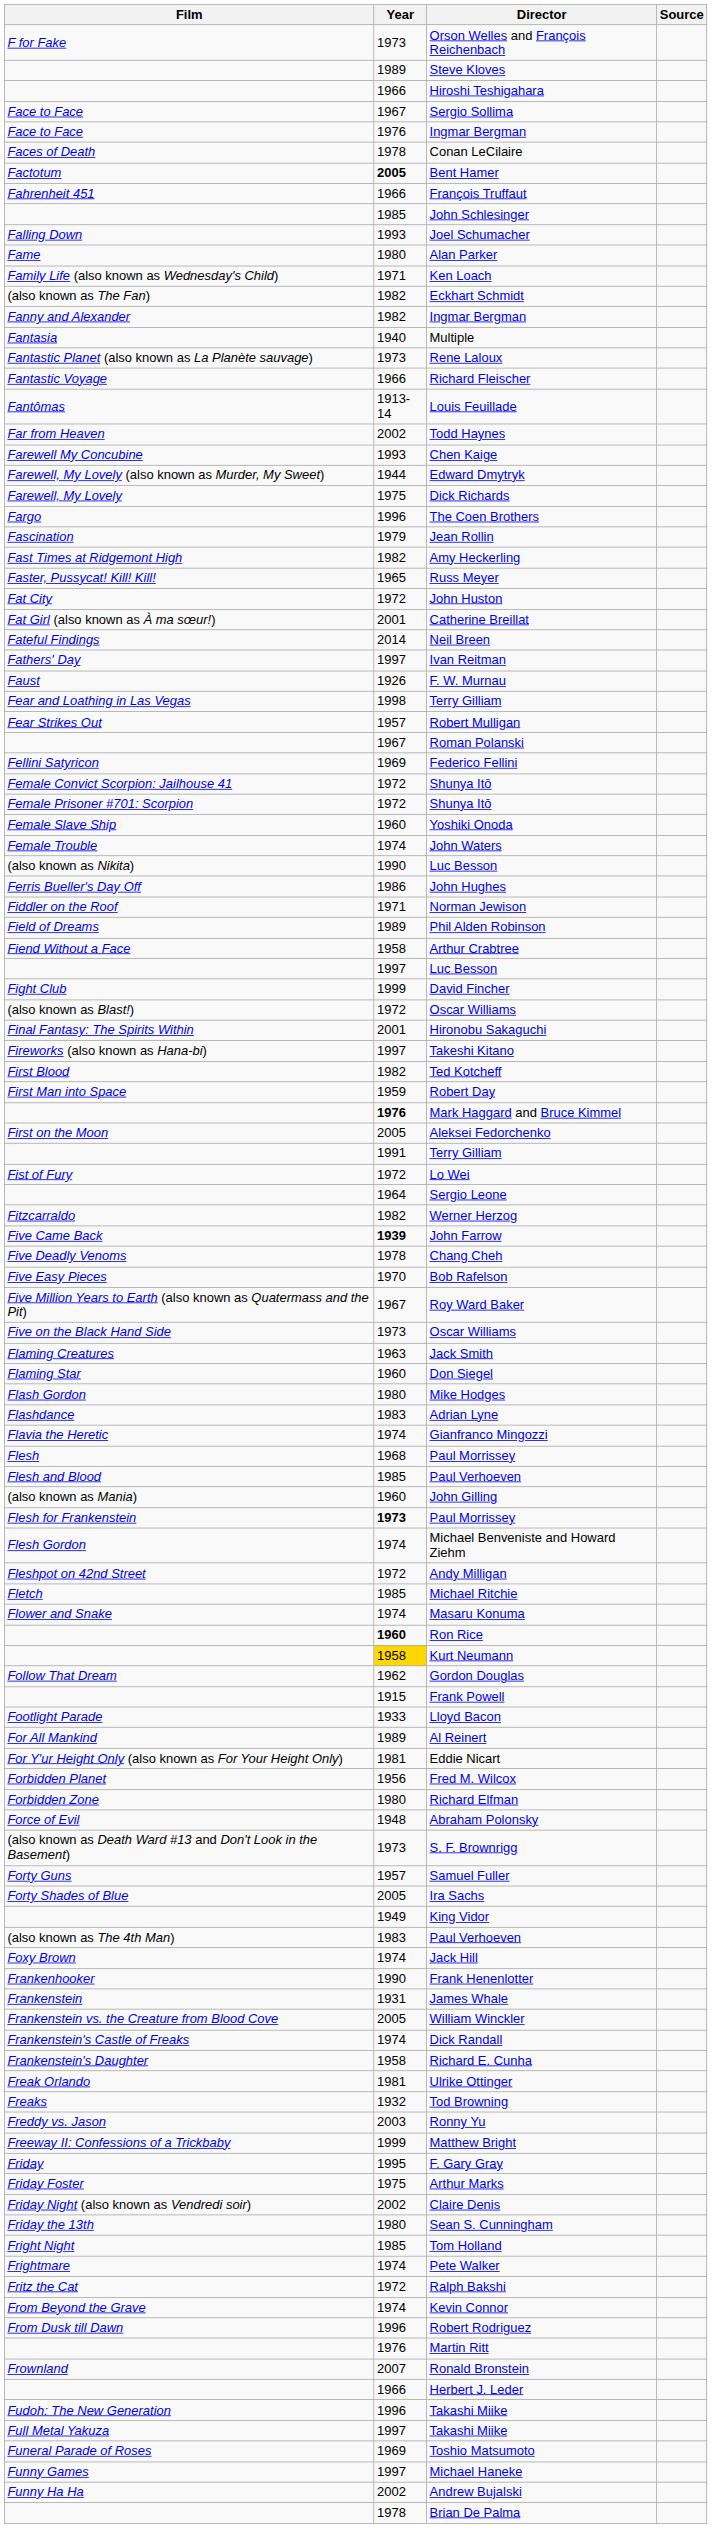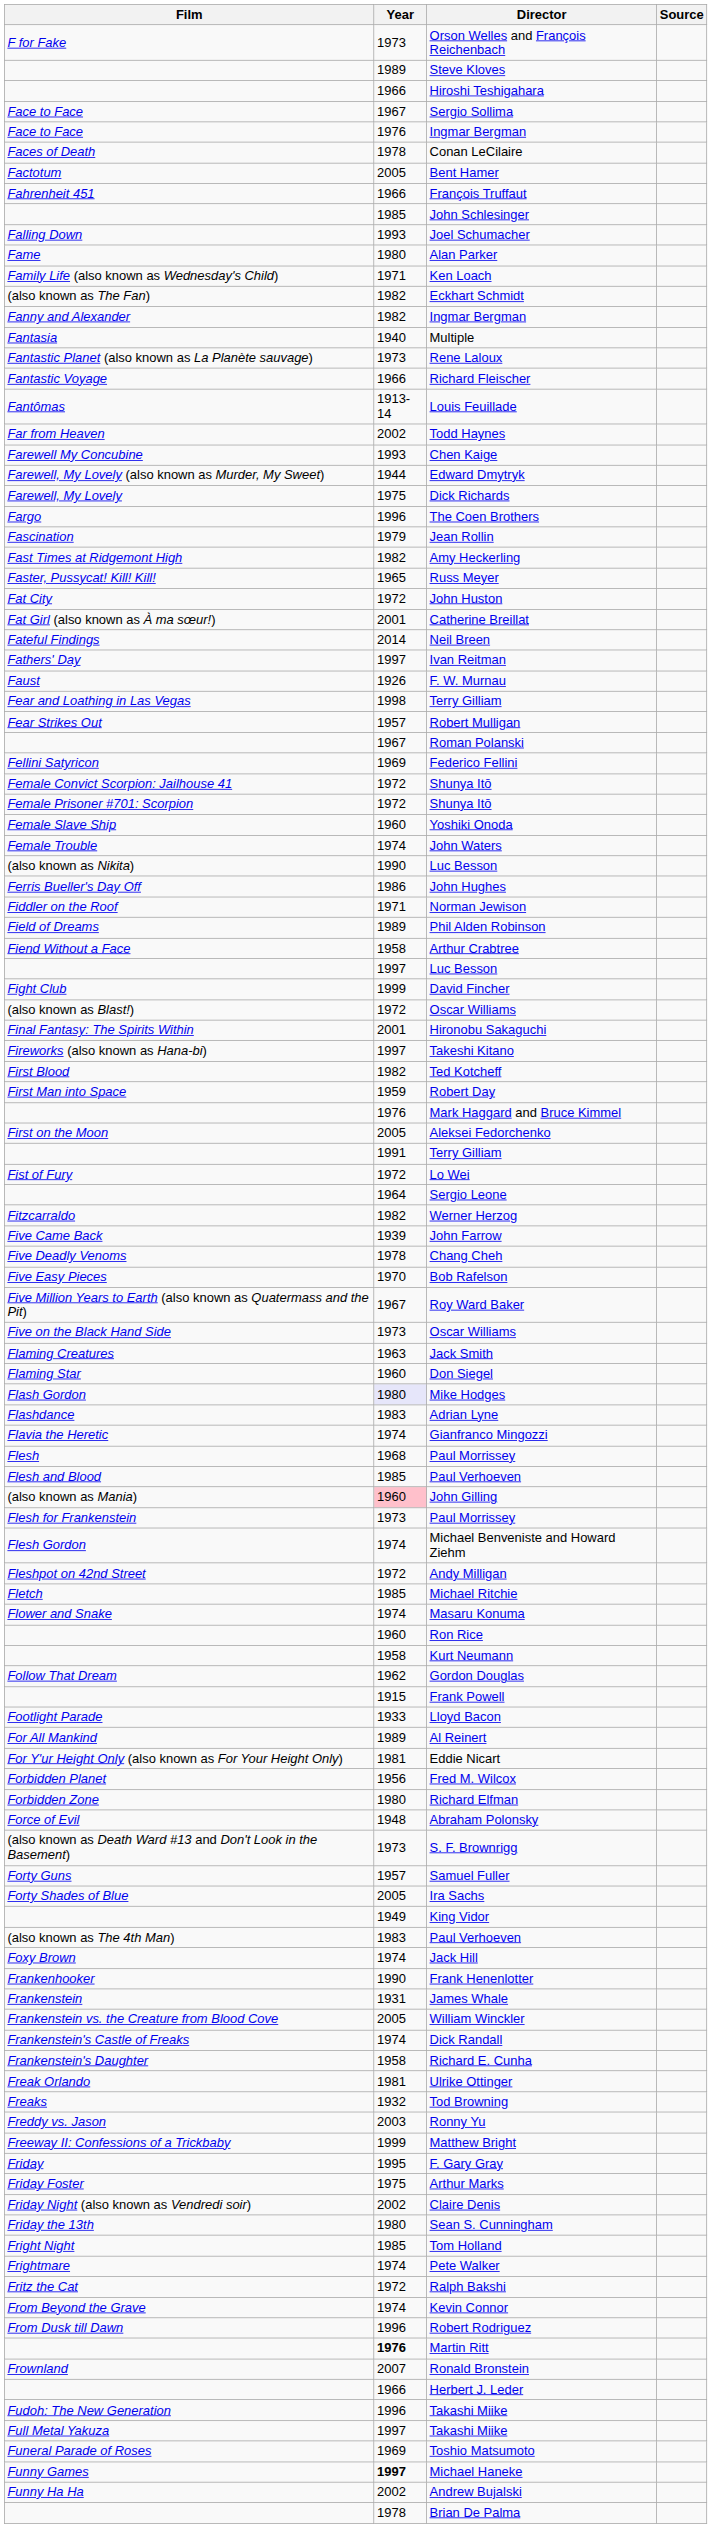(391, 173) bold -> (391, 173) normal
(391, 1112) bold -> (391, 1112) normal
(391, 1236) bold -> (391, 1236) normal
(391, 1394) no background -> (391, 1394) lavender background
(391, 1497) no background -> (391, 1497) pink background
(391, 1517) bold -> (391, 1517) normal
(391, 1635) bold -> (391, 1635) normal
(391, 1655) gold background -> (391, 1655) no background
(391, 2348) normal -> (391, 2348) bold
(391, 2471) normal -> (391, 2471) bold
